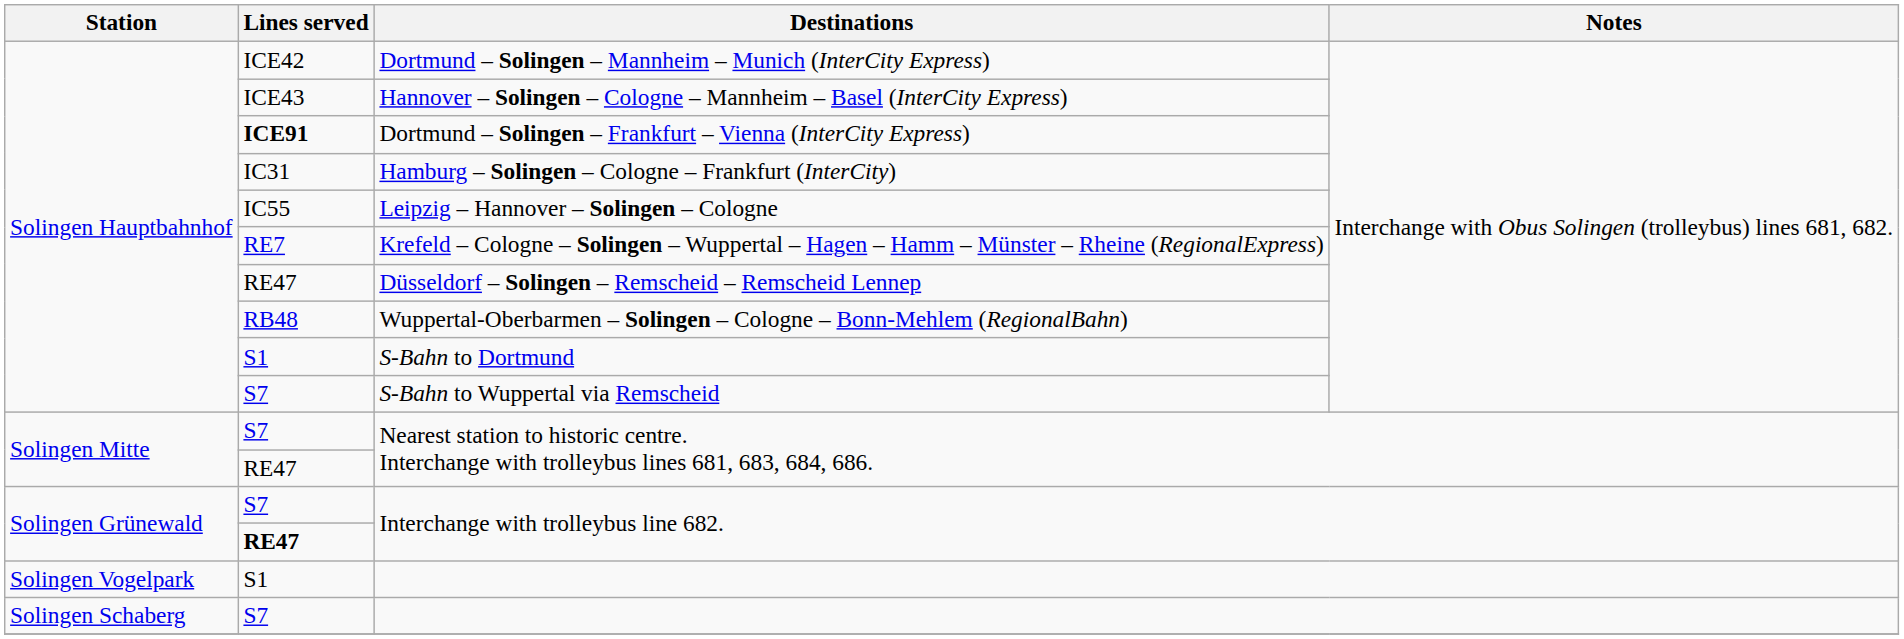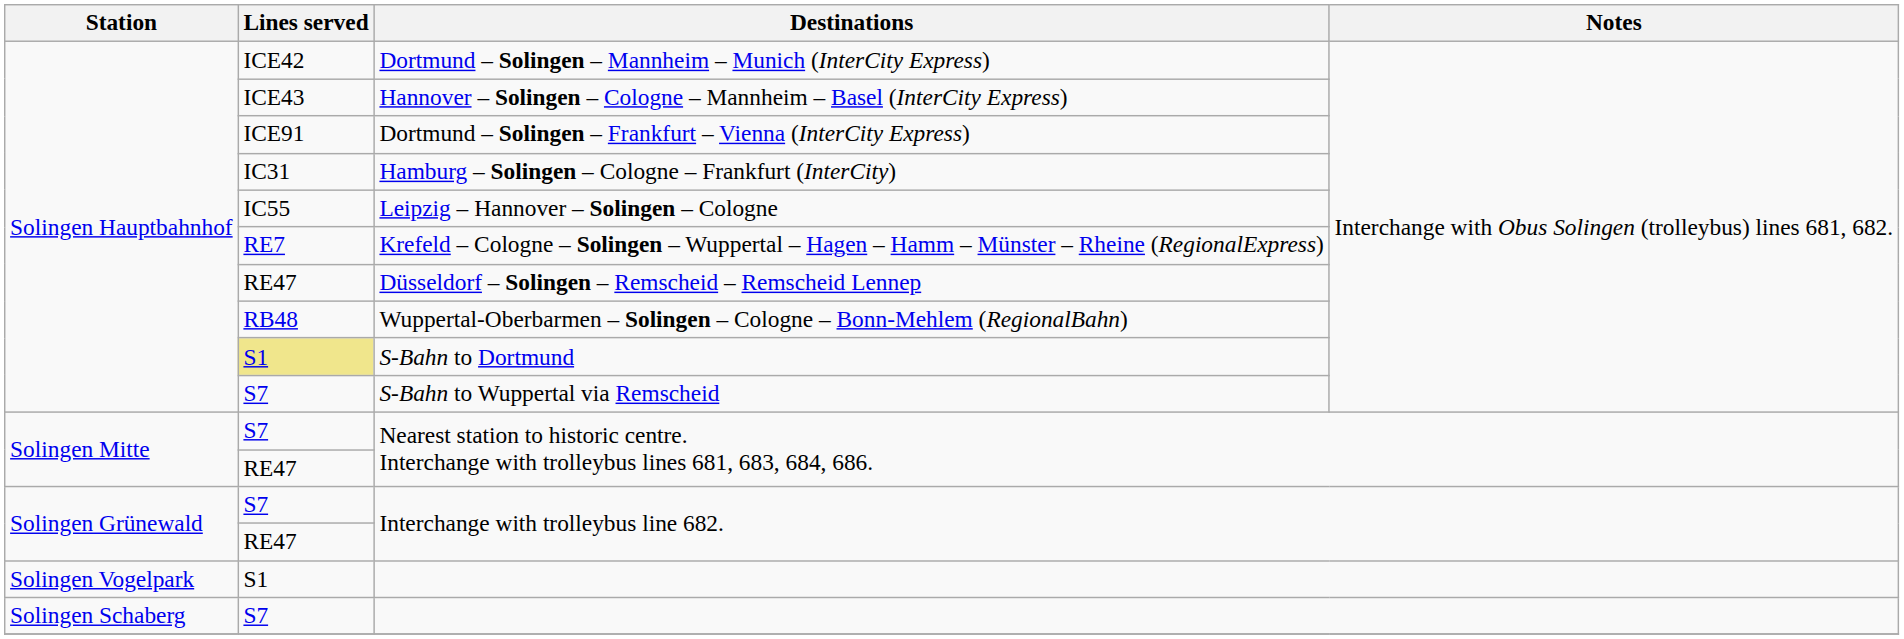(276, 134) bold -> (274, 134) normal
(256, 356) no background -> (256, 356) khaki background
(271, 541) bold -> (270, 541) normal
